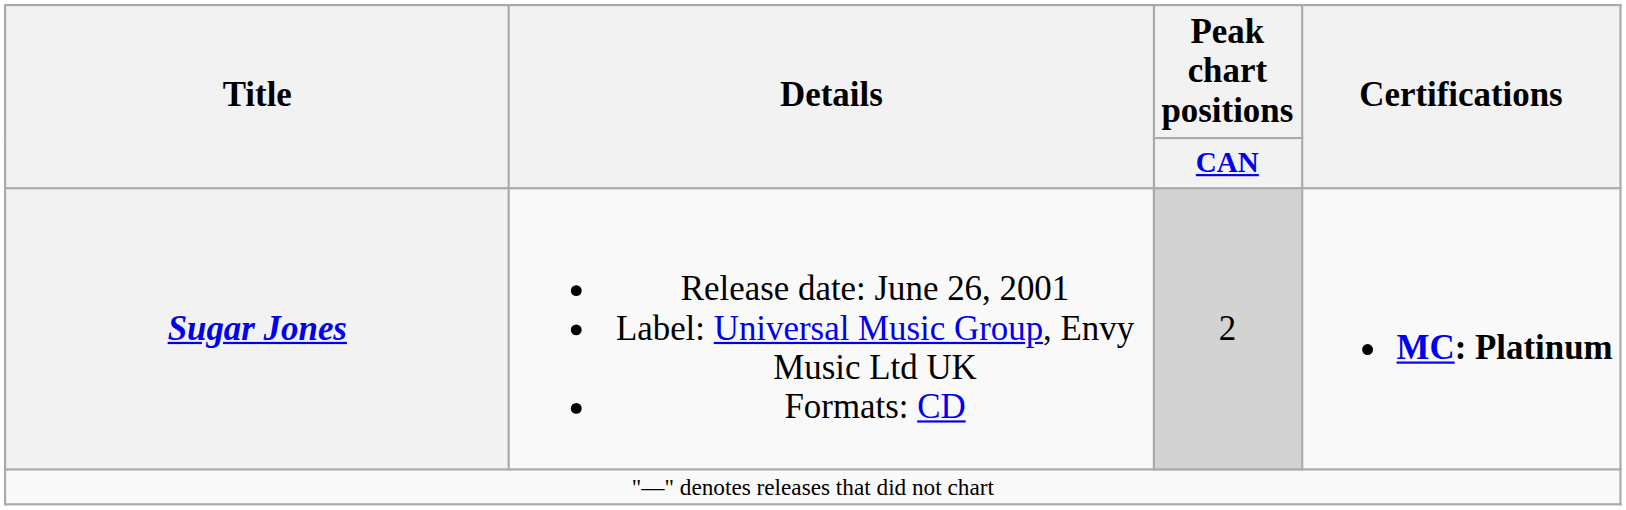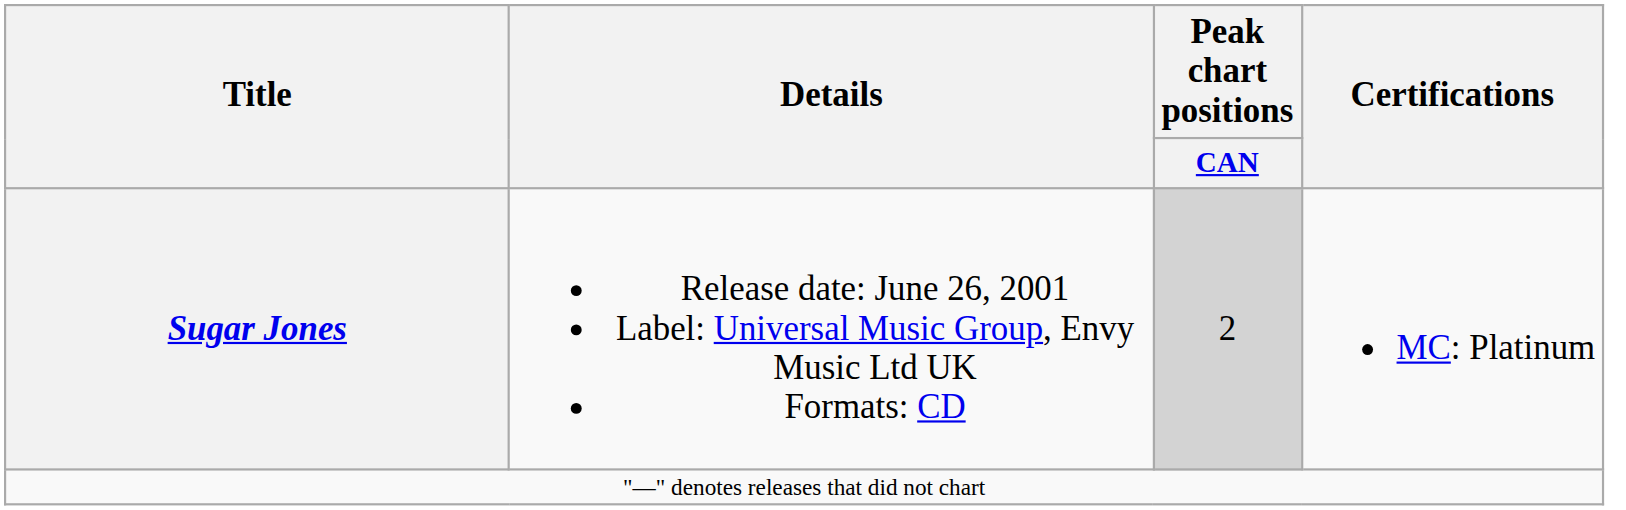(1461, 348) bold -> (1452, 348) normal
